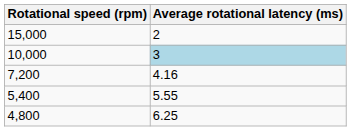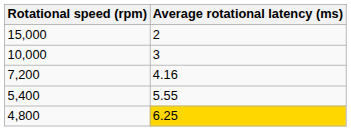(156, 55) lightblue background -> (156, 55) no background
(165, 116) no background -> (165, 116) gold background
